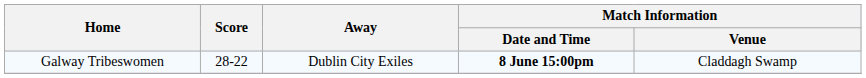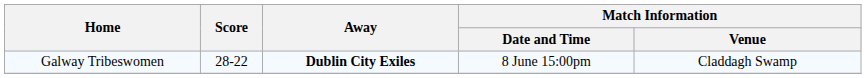(360, 62) normal -> (360, 62) bold
(546, 62) bold -> (546, 62) normal
